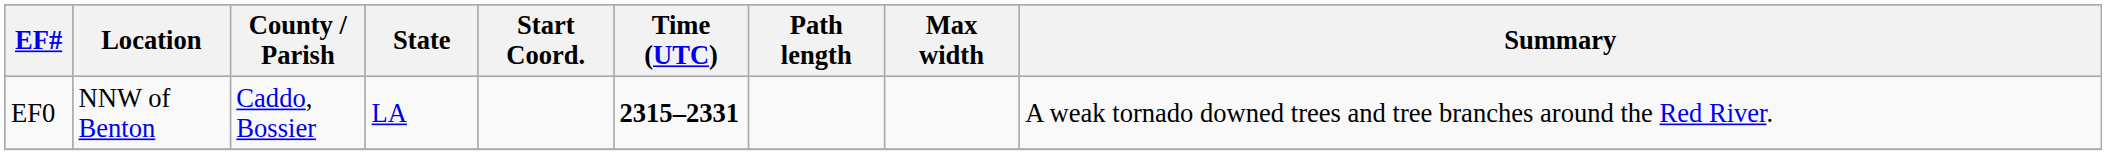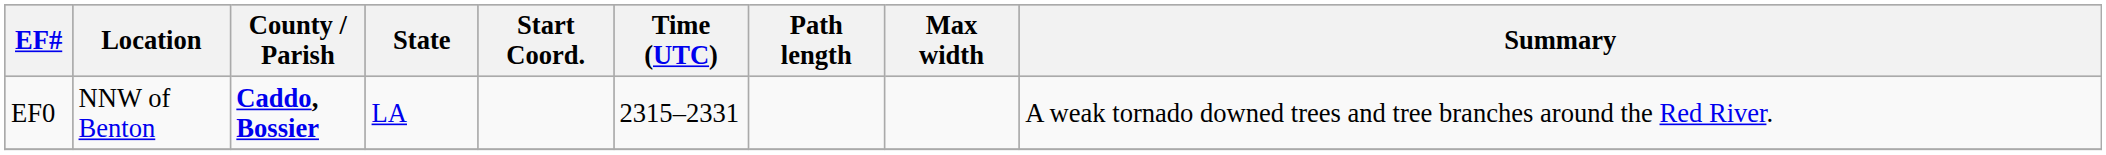(276, 112) normal -> (278, 112) bold
(679, 112) bold -> (679, 112) normal
